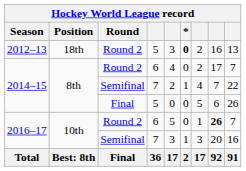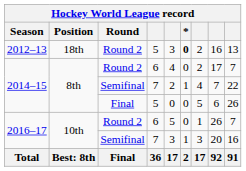(216, 121) bold -> (216, 121) normal
